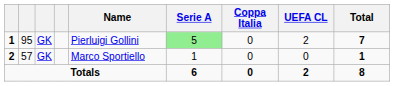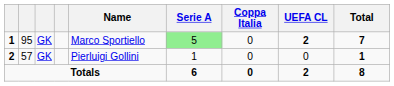(105, 40) Pierluigi Gollini -> (108, 40) Marco Sportiello
(306, 40) normal -> (306, 40) bold
(108, 56) Marco Sportiello -> (105, 56) Pierluigi Gollini
